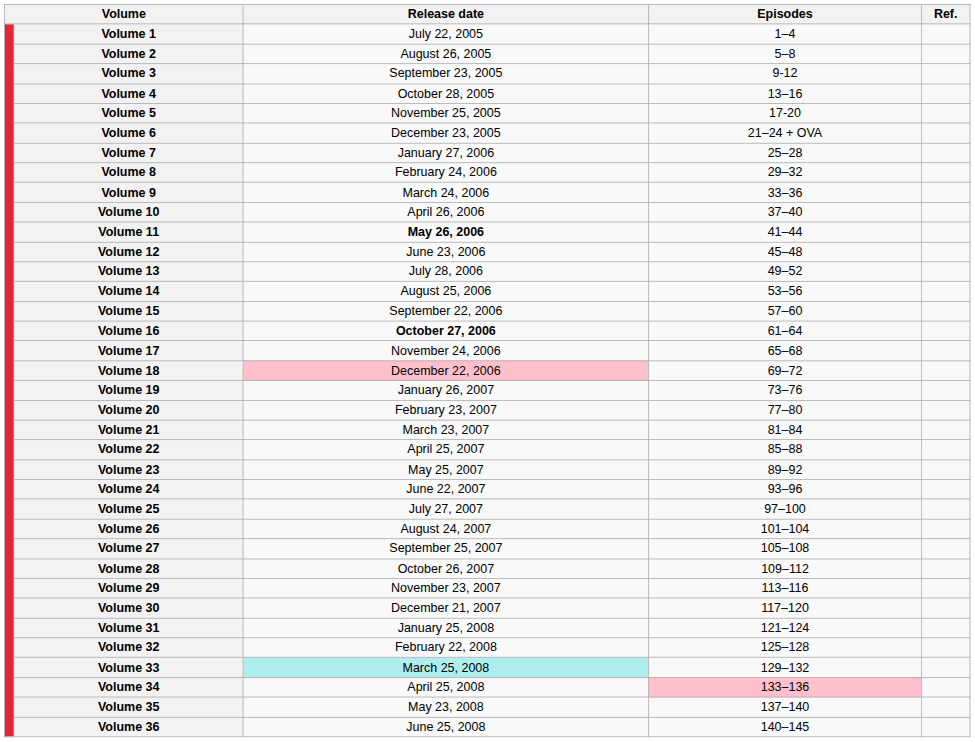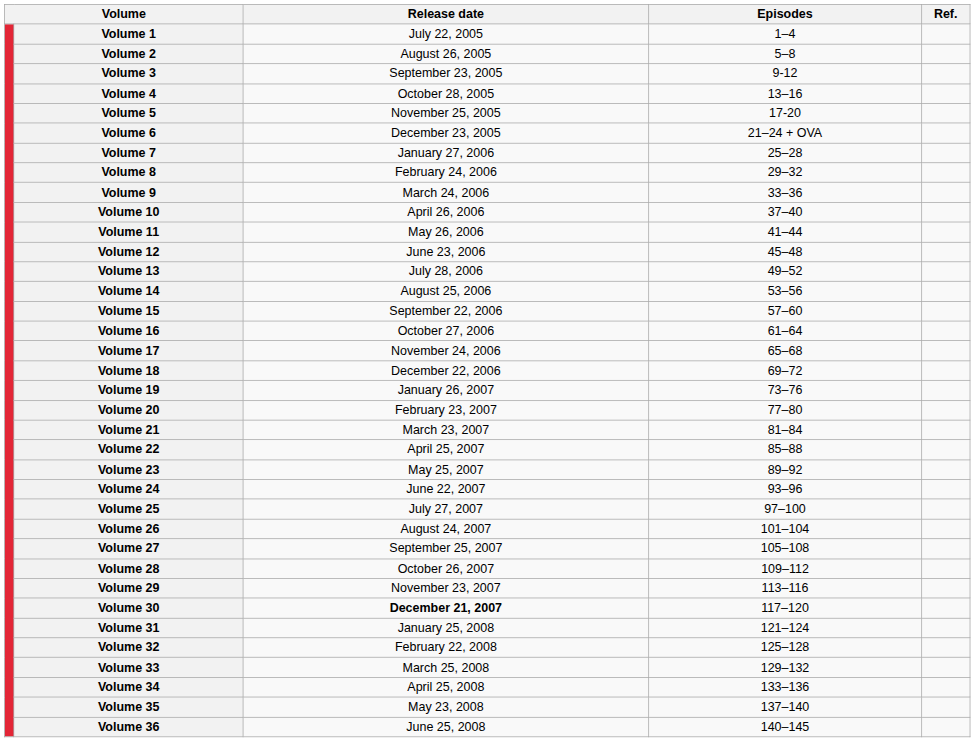(446, 232) bold -> (446, 232) normal
(446, 331) bold -> (446, 331) normal
(446, 370) pink background -> (446, 370) no background
(446, 608) normal -> (446, 608) bold
(446, 667) paleturquoise background -> (446, 667) no background
(785, 687) pink background -> (785, 687) no background
